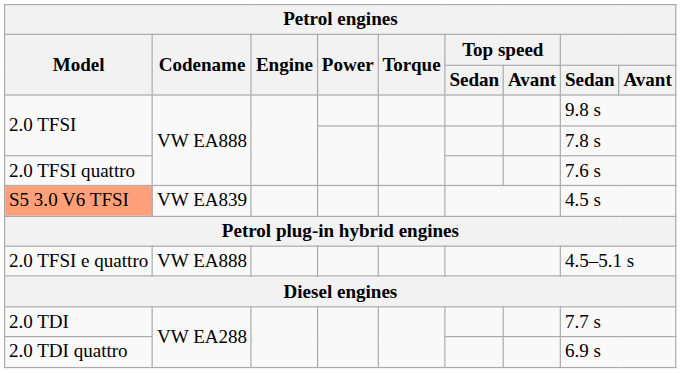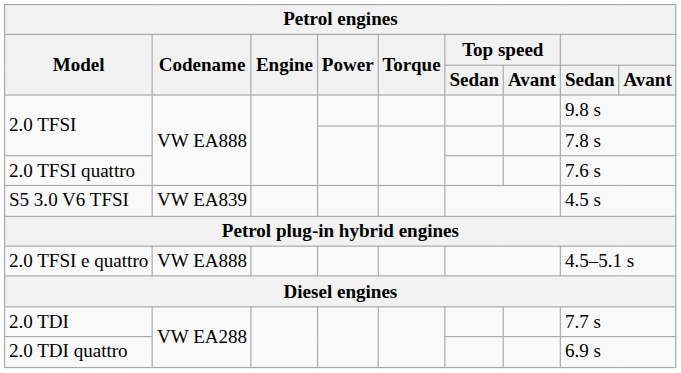(69, 200) lightsalmon background -> (69, 200) no background
